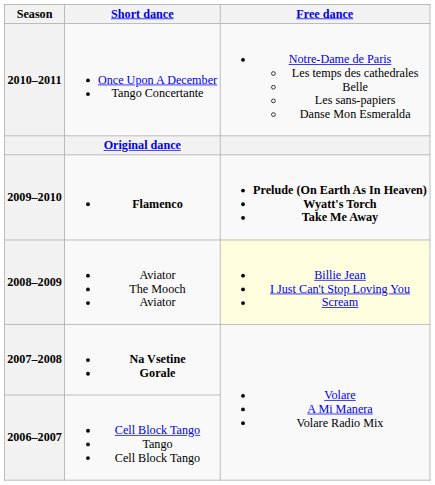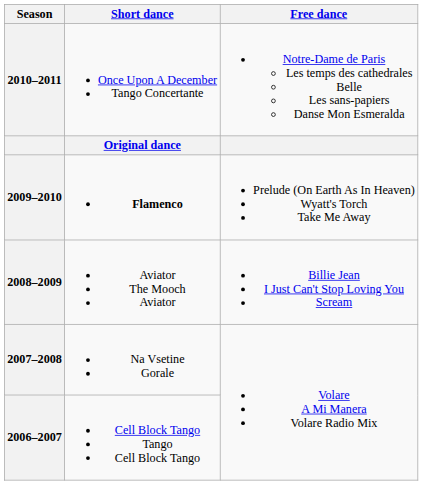(325, 204) bold -> (319, 204) normal
(325, 289) lightyellow background -> (319, 289) no background
(142, 367) bold -> (142, 367) normal
